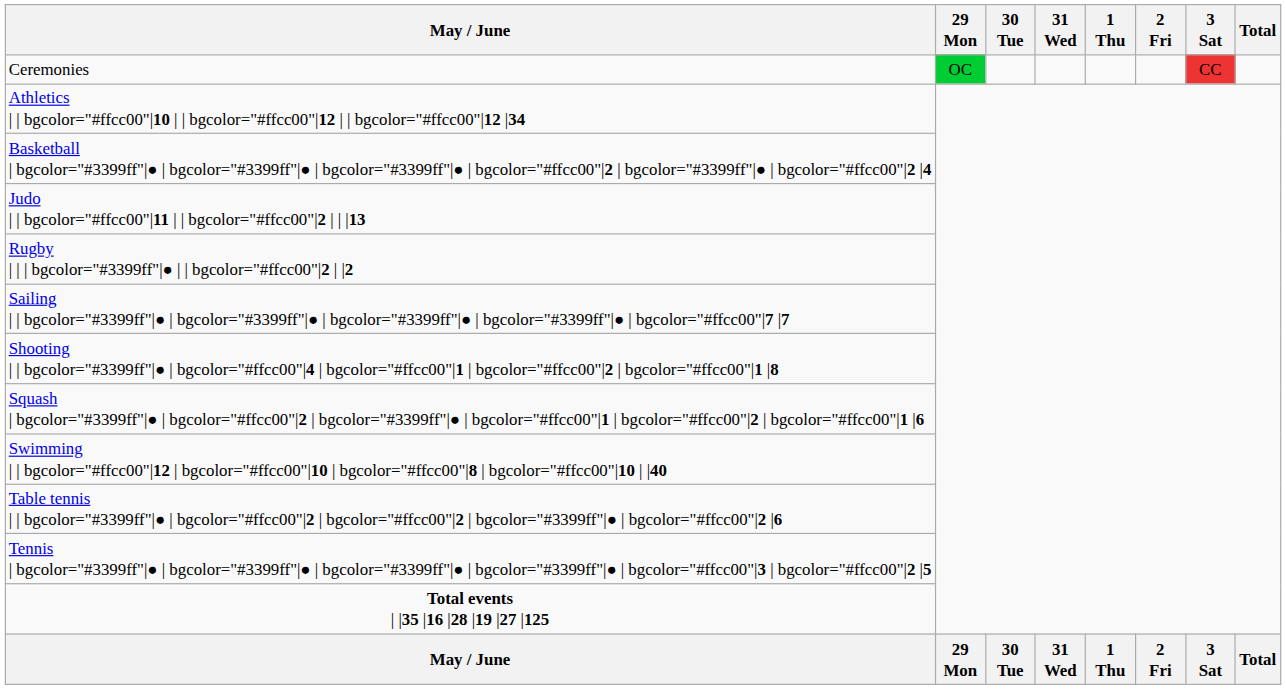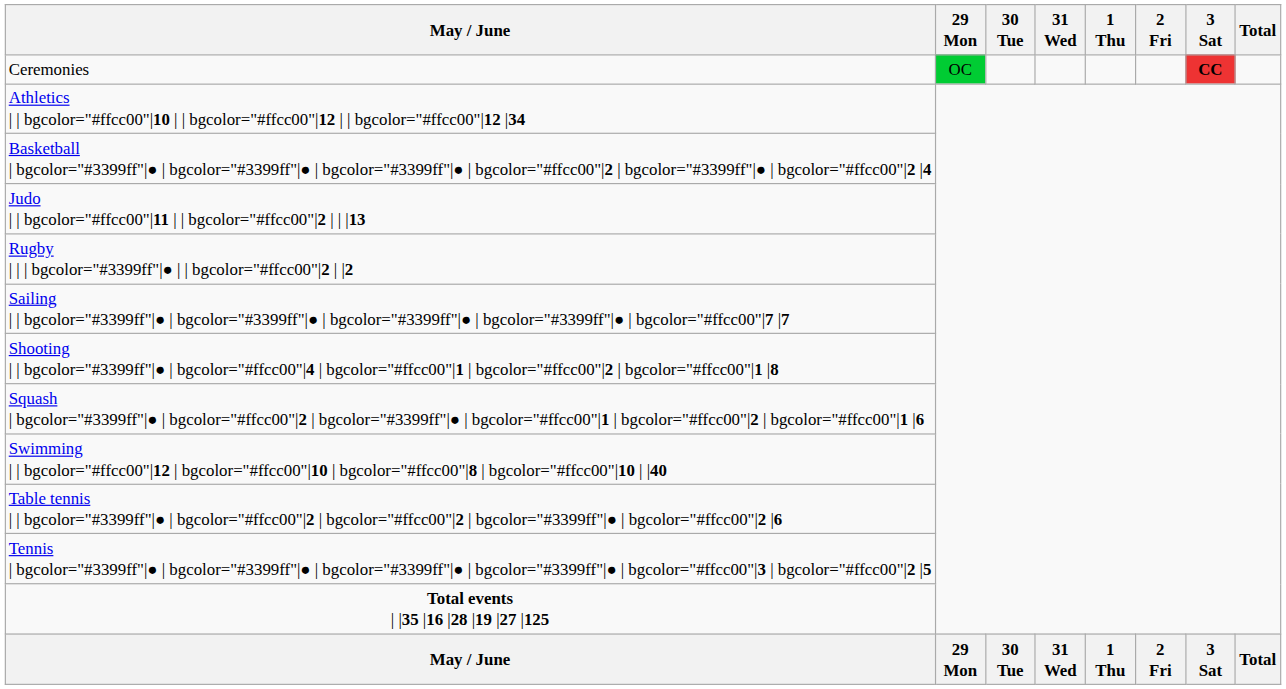(1210, 69) normal -> (1210, 69) bold
